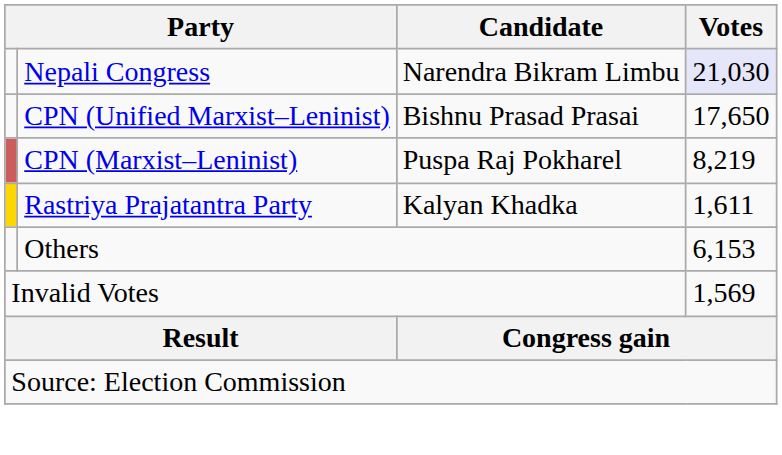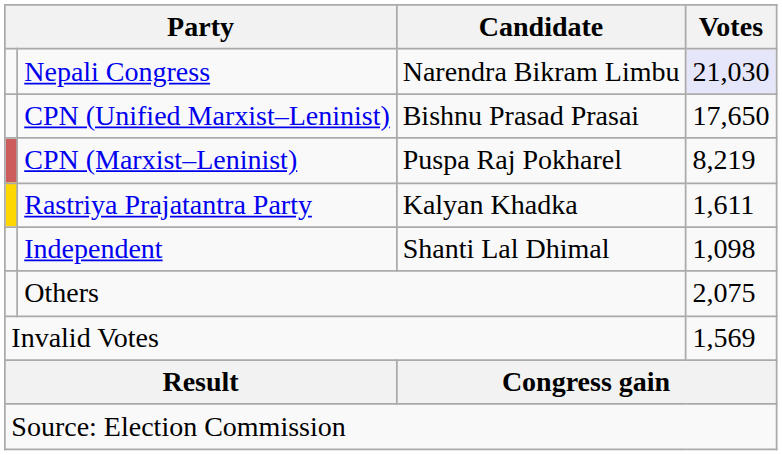+ row: (93, 248)
(724, 248) 6,153 -> (724, 293) 2,075
